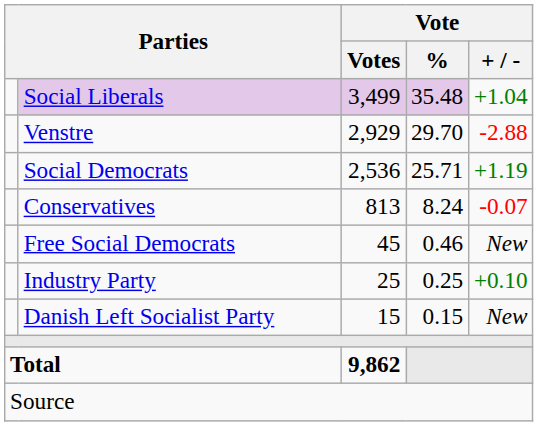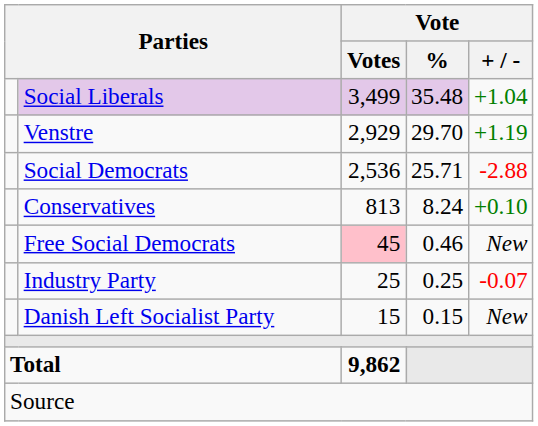(503, 133) -2.88 -> (501, 133) +1.19
(501, 170) +1.19 -> (503, 170) -2.88
(503, 206) -0.07 -> (501, 206) +0.10
(389, 243) no background -> (389, 243) pink background
(501, 280) +0.10 -> (503, 280) -0.07
